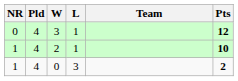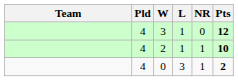columns swapped: (149, 13) <-> (15, 13)
